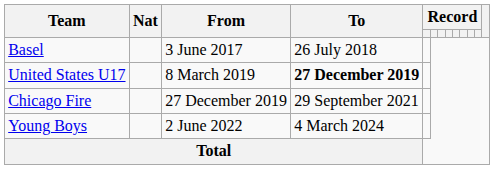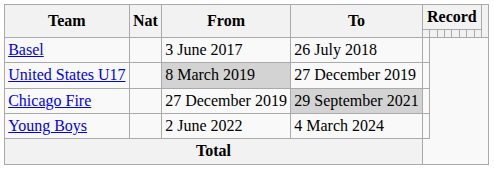(210, 75) no background -> (210, 75) lightgrey background
(357, 75) bold -> (355, 75) normal
(356, 100) no background -> (356, 100) lightgrey background
